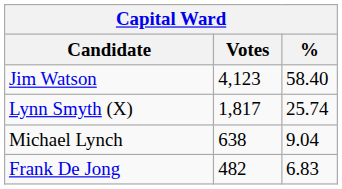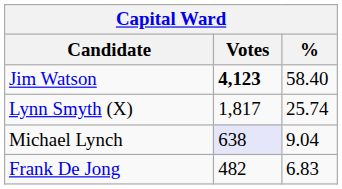(239, 79) normal -> (239, 79) bold
(232, 139) no background -> (232, 139) lavender background
